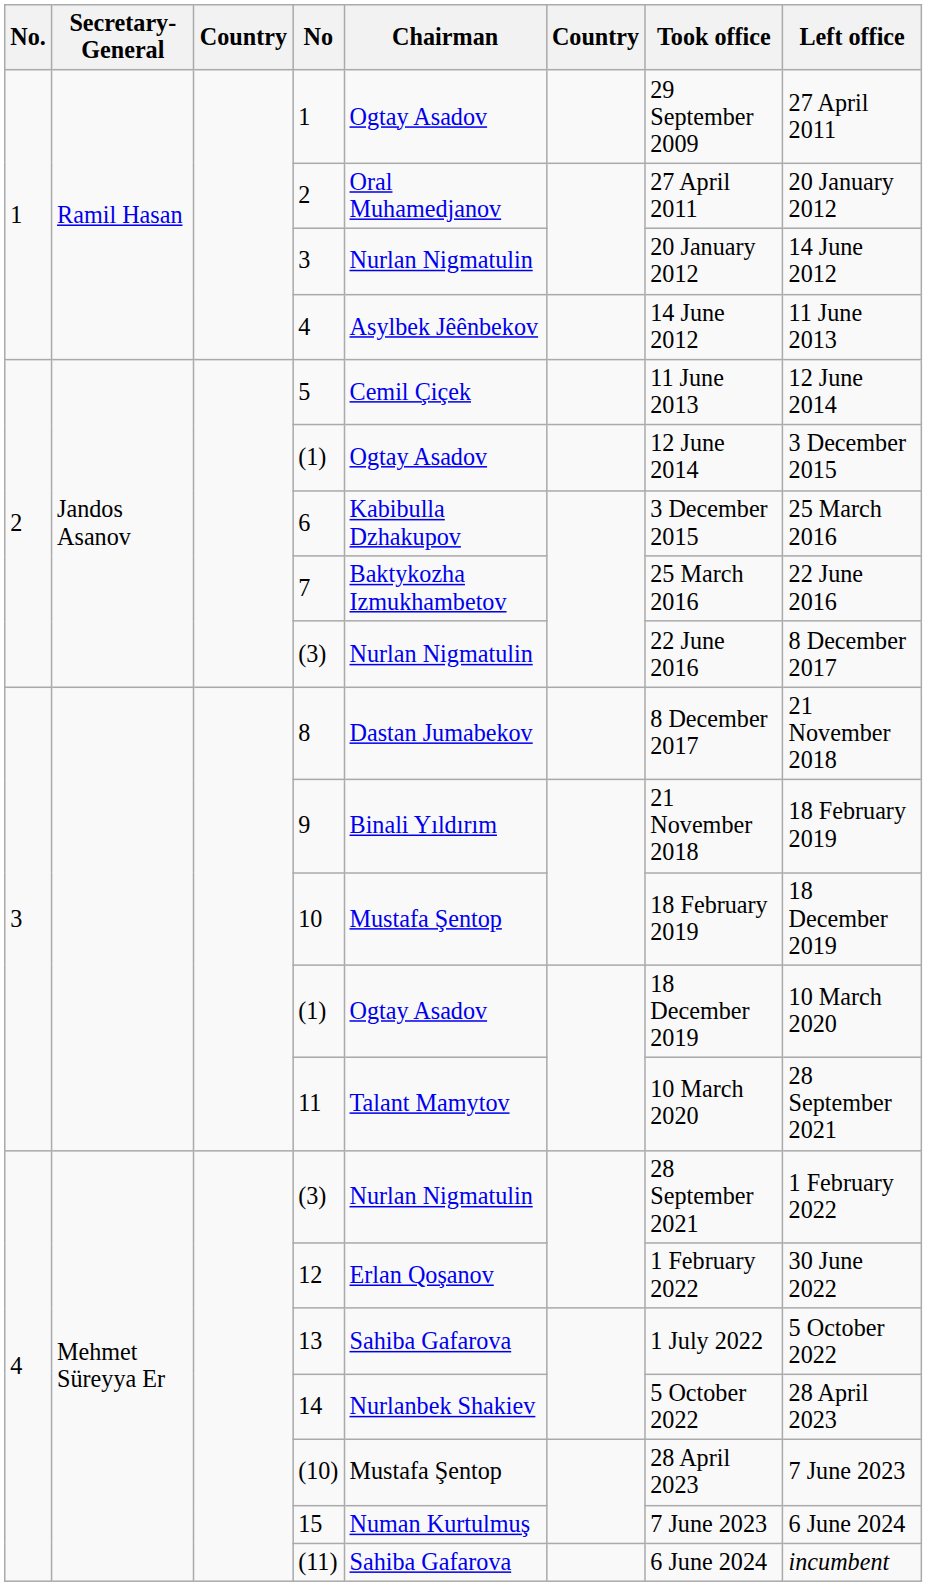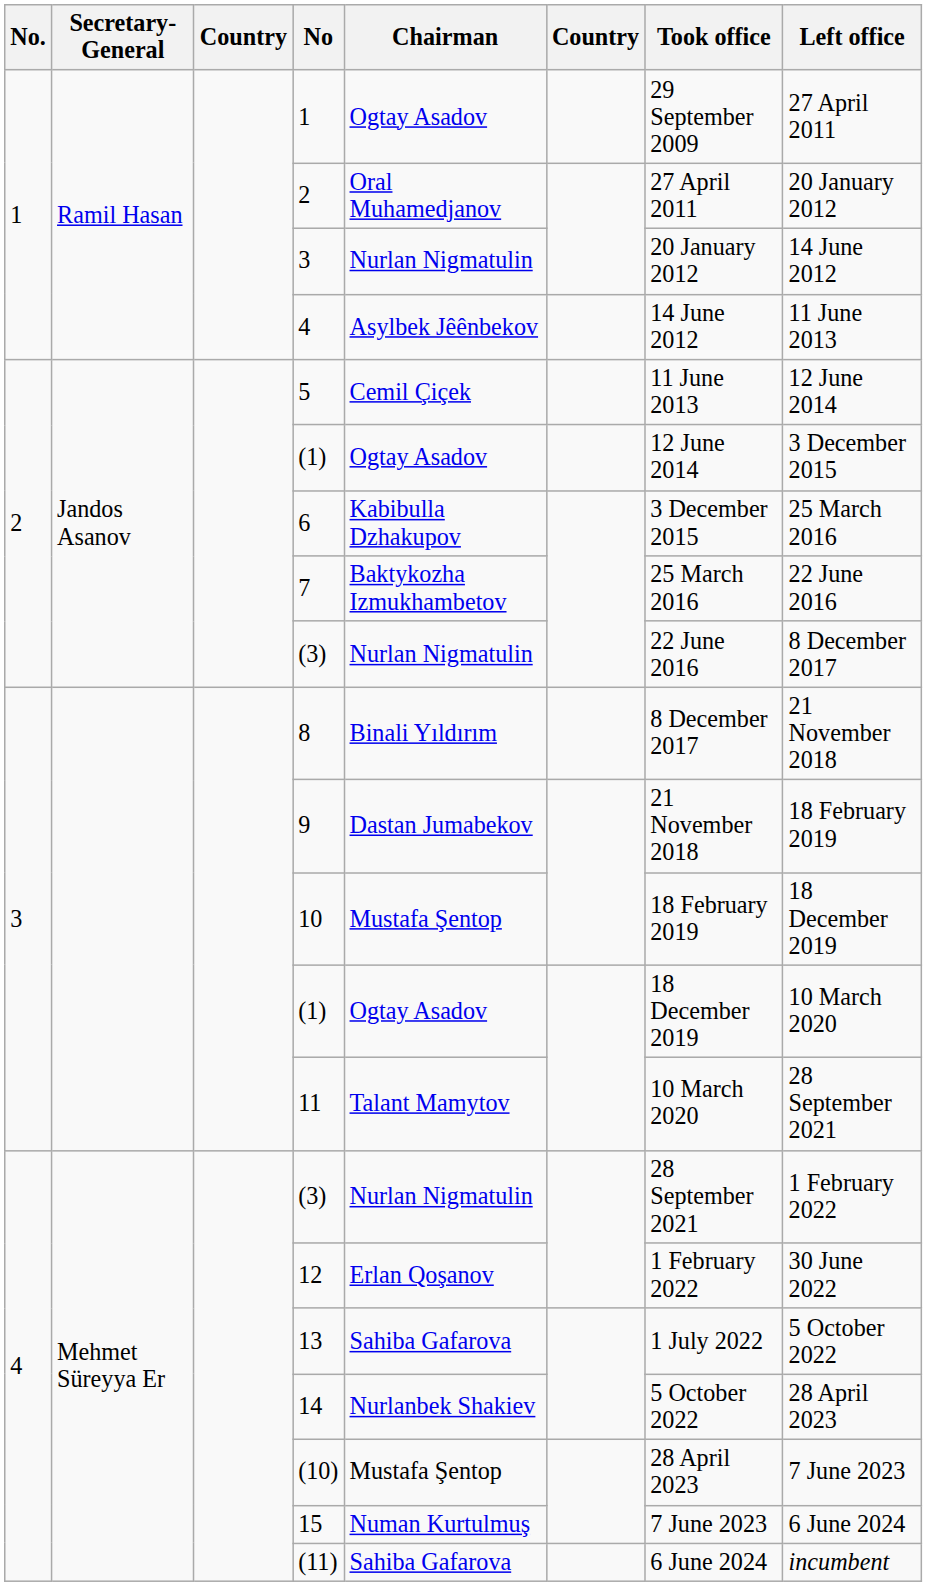(441, 732) Dastan Jumabekov -> (423, 732) Binali Yıldırım
(423, 825) Binali Yıldırım -> (441, 825) Dastan Jumabekov
